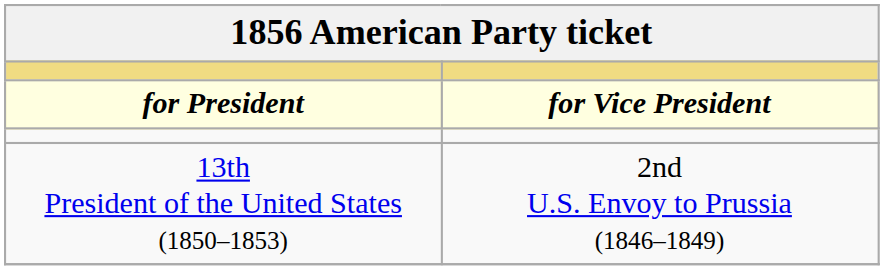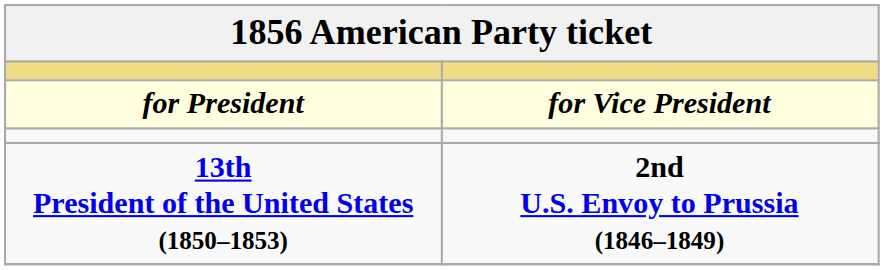(223, 203) normal -> (223, 203) bold
(659, 203) normal -> (659, 203) bold
